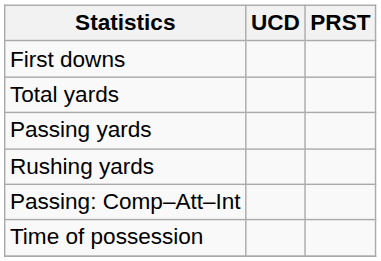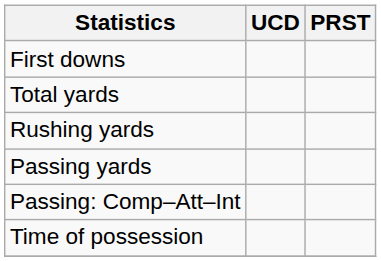rows swapped: (82, 166) <-> (81, 130)
